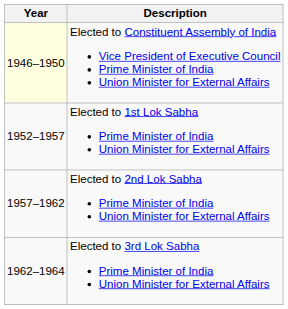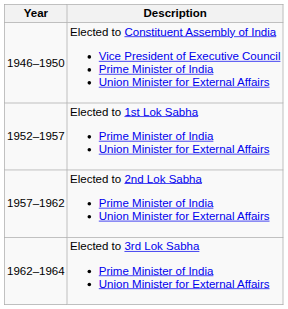(36, 62) lightyellow background -> (36, 62) no background
